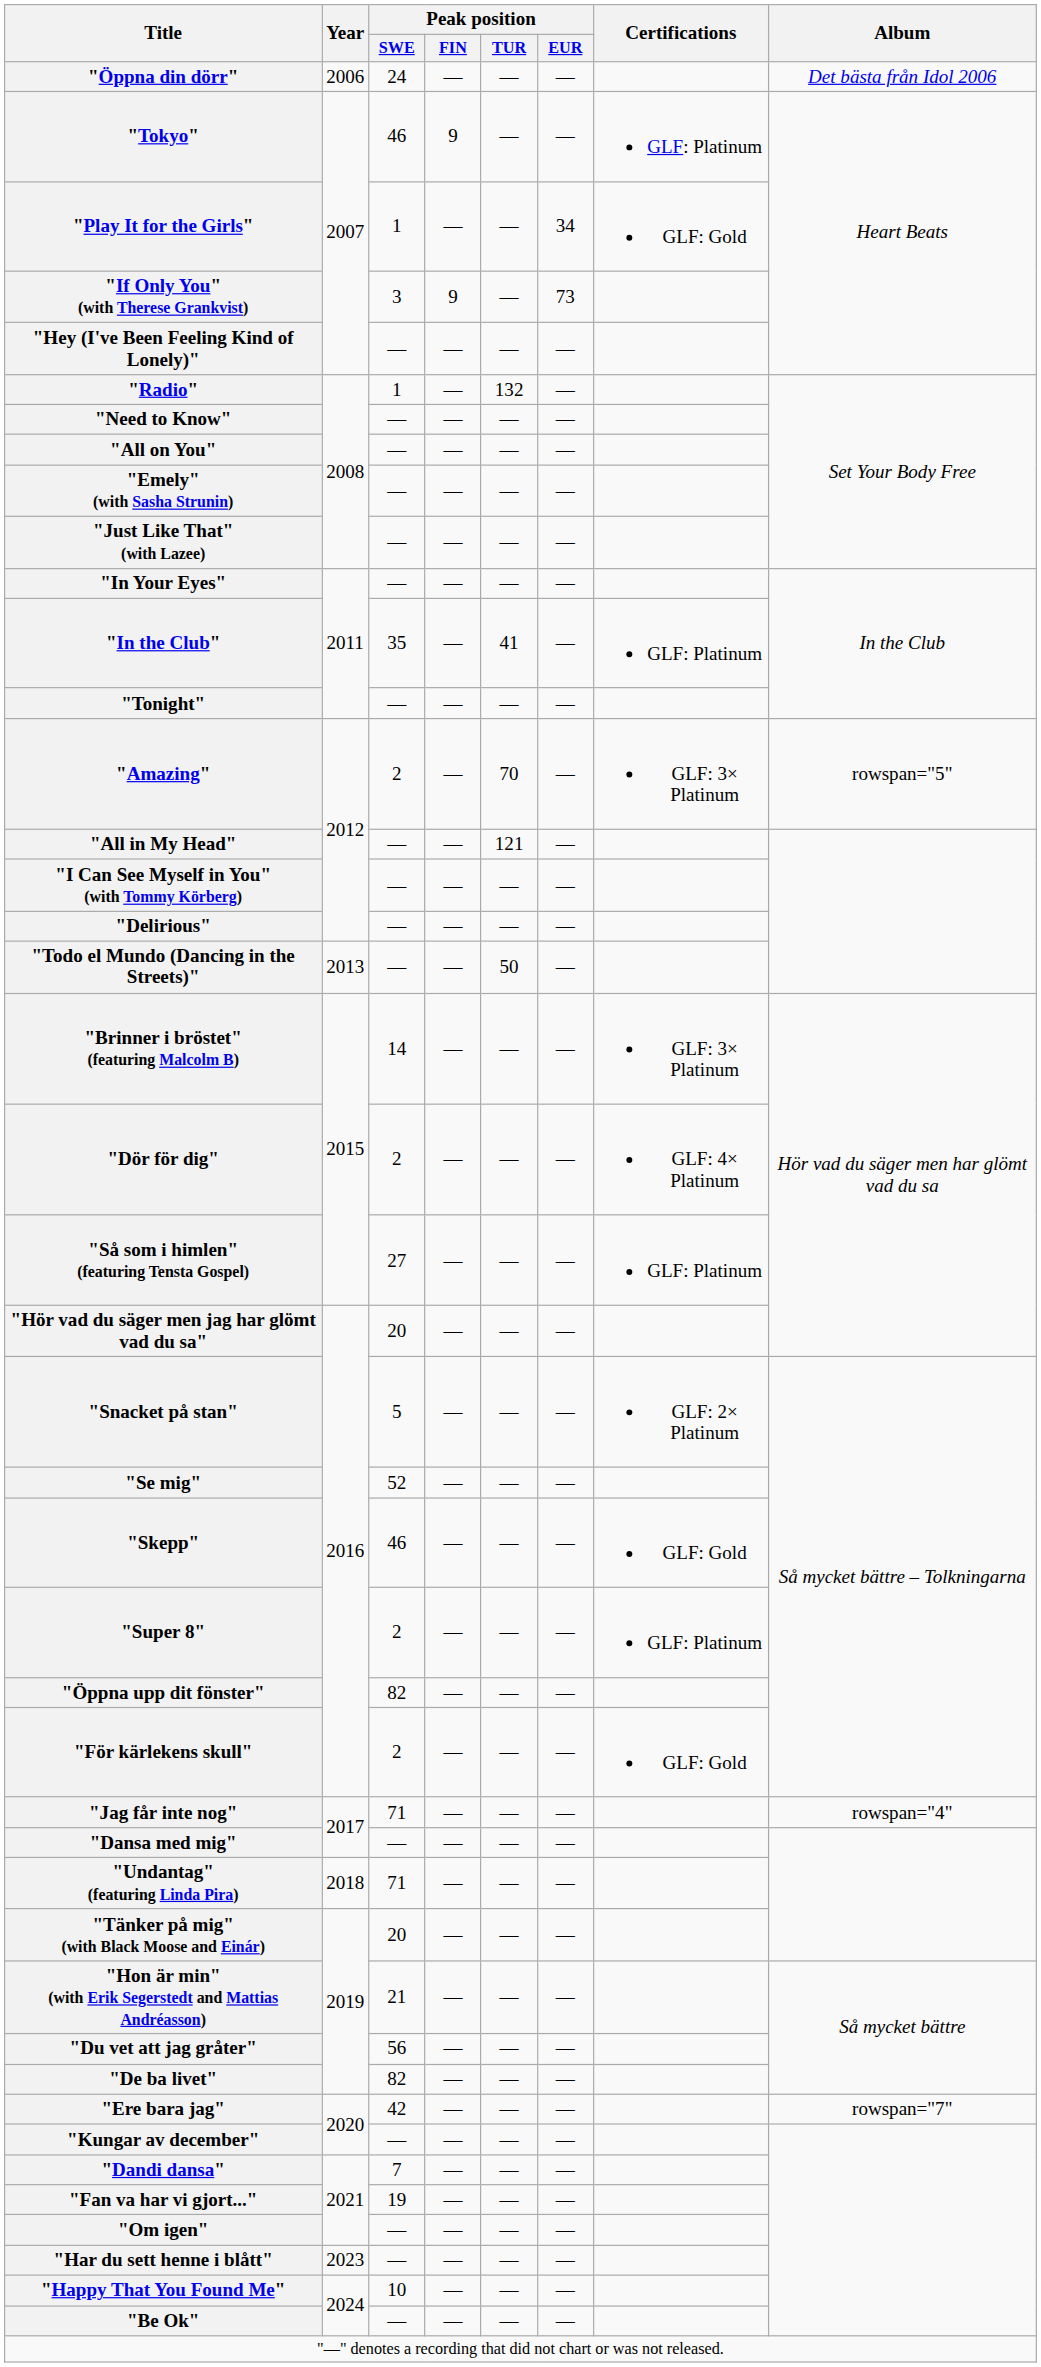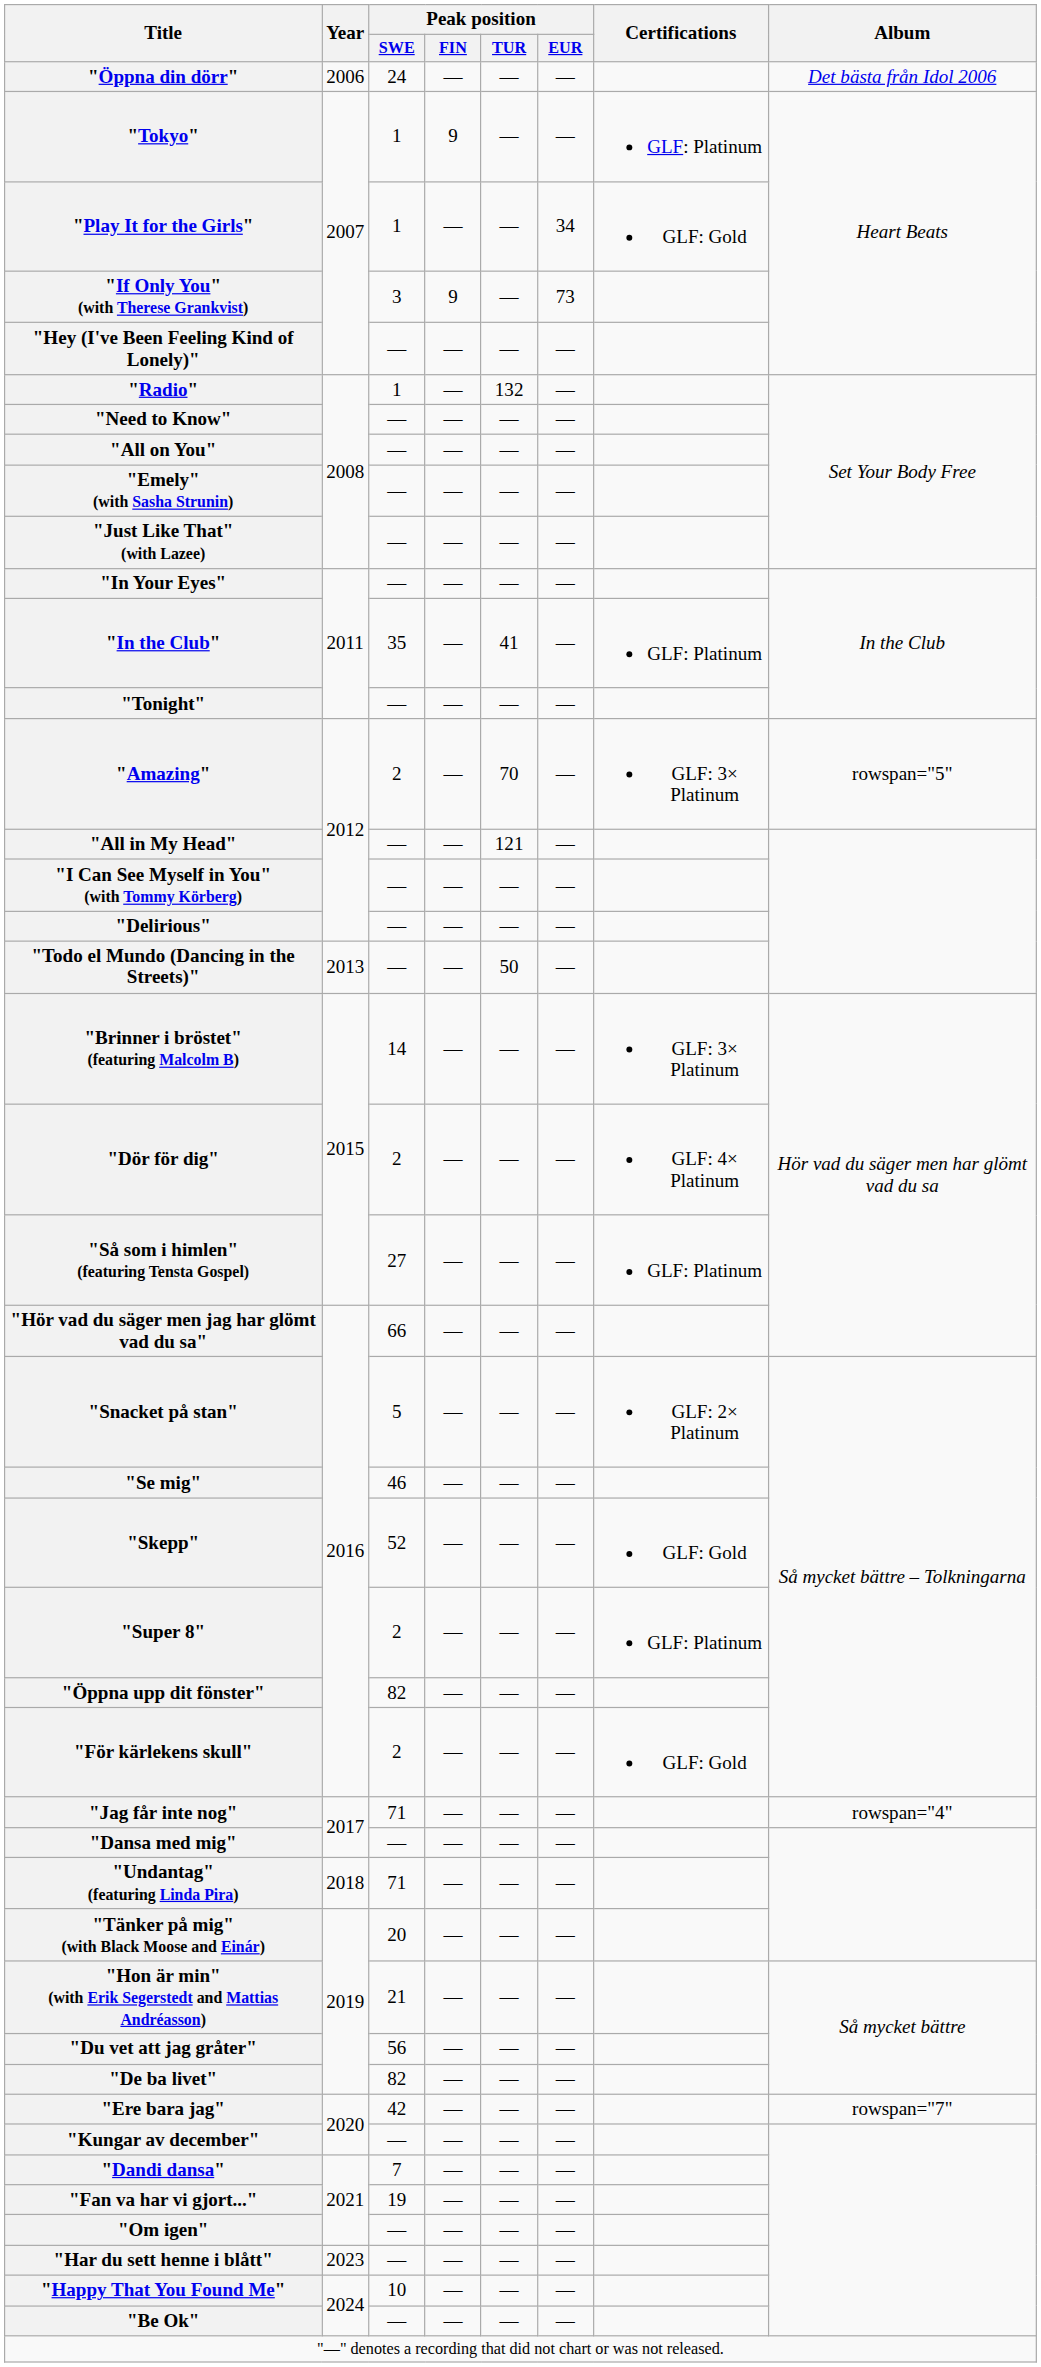(397, 136) 46 -> (397, 136) 1
(397, 1330) 20 -> (397, 1330) 66
(397, 1482) 52 -> (397, 1482) 46
(397, 1542) 46 -> (397, 1542) 52
